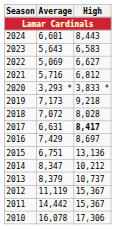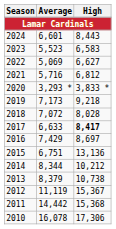(51, 50) 5,643 -> (51, 50) 5,523
(51, 127) 6,631 -> (51, 127) 6,633
(51, 166) 8,347 -> (51, 166) 8,344
(90, 179) 10,737 -> (90, 179) 10,738
(90, 205) 15,367 -> (90, 205) 15,368
